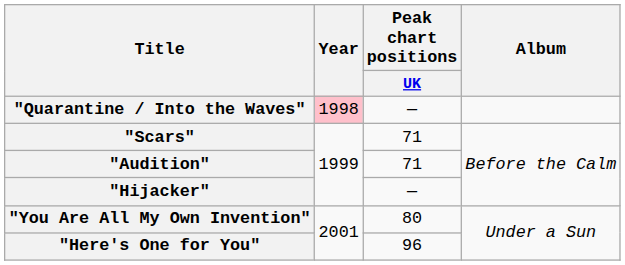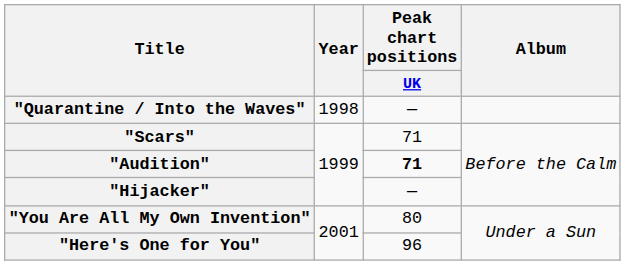(339, 110) pink background -> (339, 110) no background
(412, 164) normal -> (412, 164) bold
